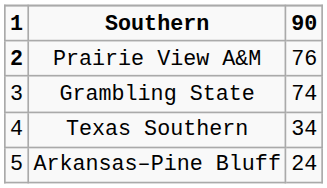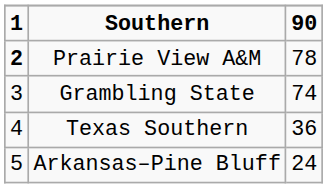(304, 59) 76 -> (304, 59) 78
(304, 129) 34 -> (304, 129) 36
